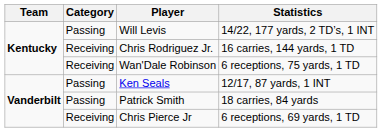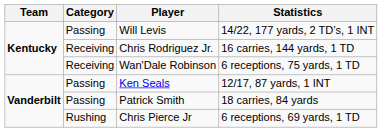(90, 118) Receiving -> (86, 118) Rushing
